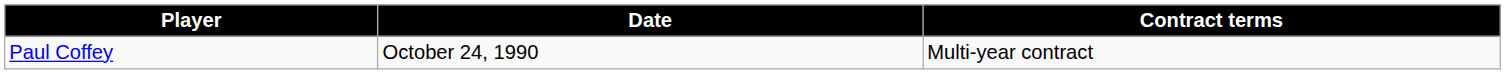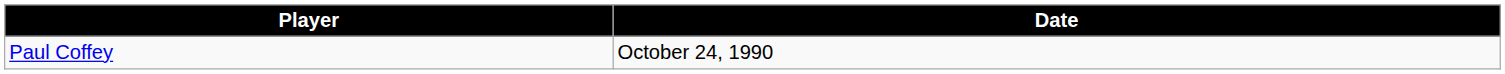- column: (1211, 20)
